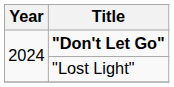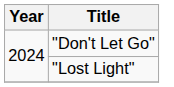(108, 43) bold -> (103, 43) normal
